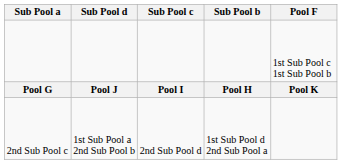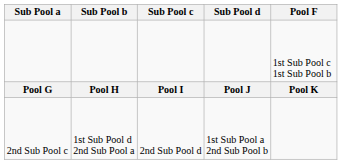columns swapped: (237, 12) <-> (104, 12)
